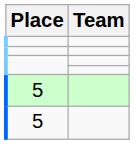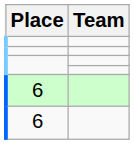(38, 90) 5 -> (38, 90) 6
(38, 122) 5 -> (38, 122) 6
